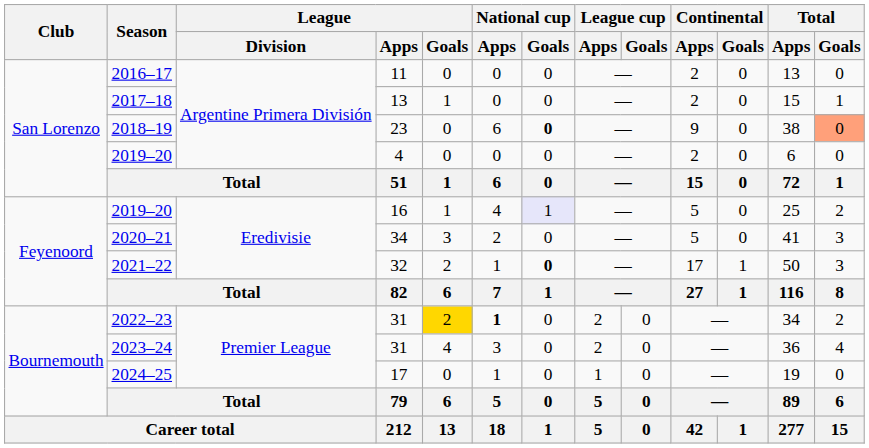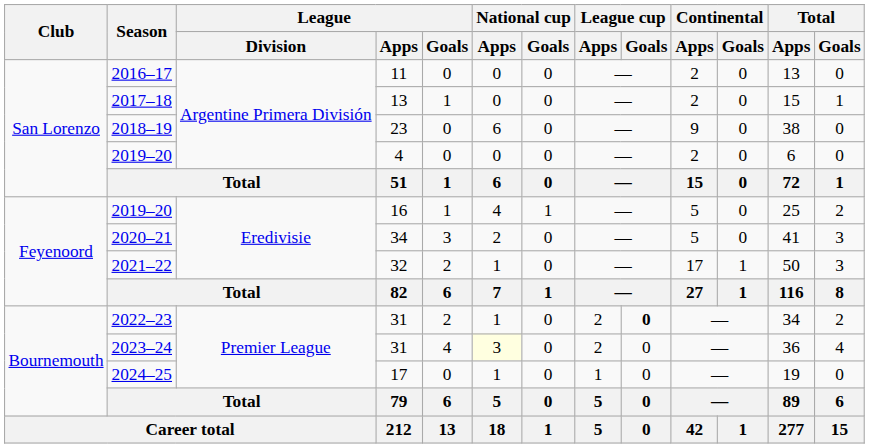(548, 127) bold -> (548, 127) normal
(839, 127) lightsalmon background -> (839, 127) no background
(548, 210) lavender background -> (548, 210) no background
(548, 264) bold -> (548, 264) normal
(447, 319) gold background -> (447, 319) no background
(497, 319) bold -> (497, 319) normal
(646, 319) normal -> (646, 319) bold
(497, 347) no background -> (497, 347) lightyellow background
